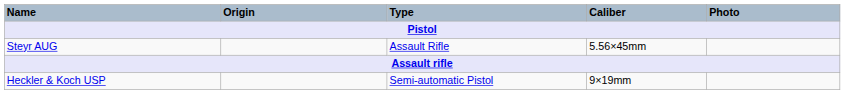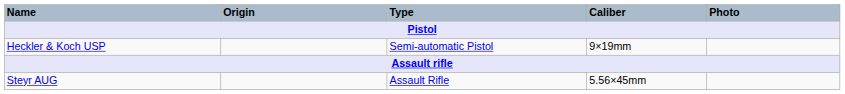rows swapped: (56, 81) <-> (32, 47)
